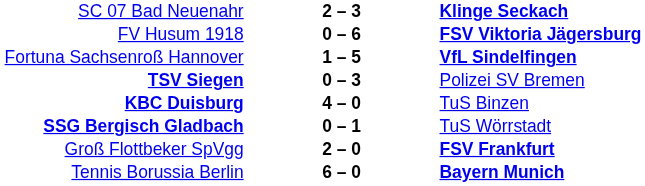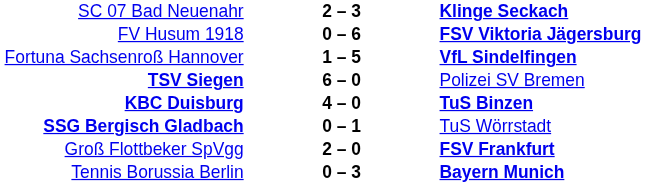(342, 80) 0 – 3 -> (342, 80) 6 – 0
(484, 103) normal -> (486, 103) bold
(342, 172) 6 – 0 -> (342, 172) 0 – 3
